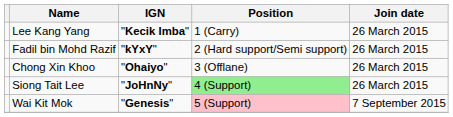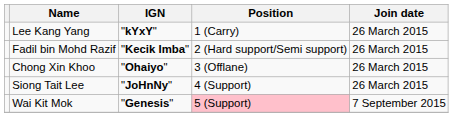(155, 31) "Kecik Imba" -> (139, 31) "kYxY"
(139, 49) "kYxY" -> (155, 49) "Kecik Imba"
(223, 85) lightgreen background -> (223, 85) no background
